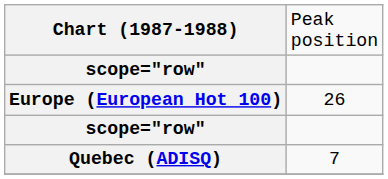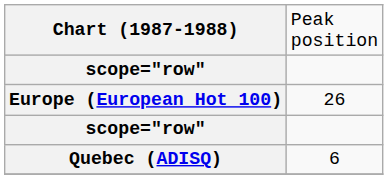(334, 159) 7 -> (334, 159) 6
